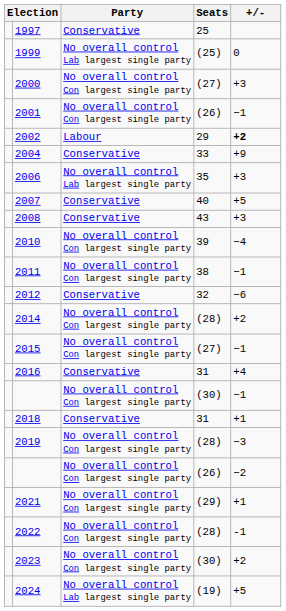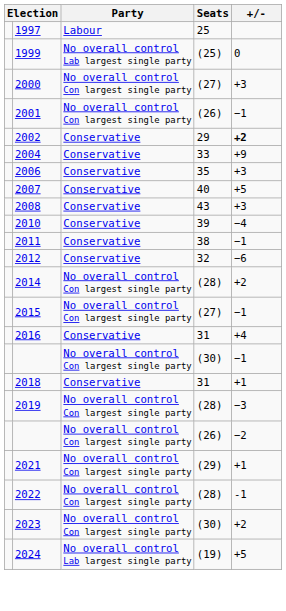(102, 30) Conservative -> (83, 30) Labour
(82, 137) Labour -> (102, 137) Conservative
(127, 177) No overall control Lab largest single party -> (102, 172) Conservative
(127, 242) No overall control Con largest single party -> (102, 224) Conservative
(127, 271) No overall control Con largest single party -> (102, 241) Conservative
